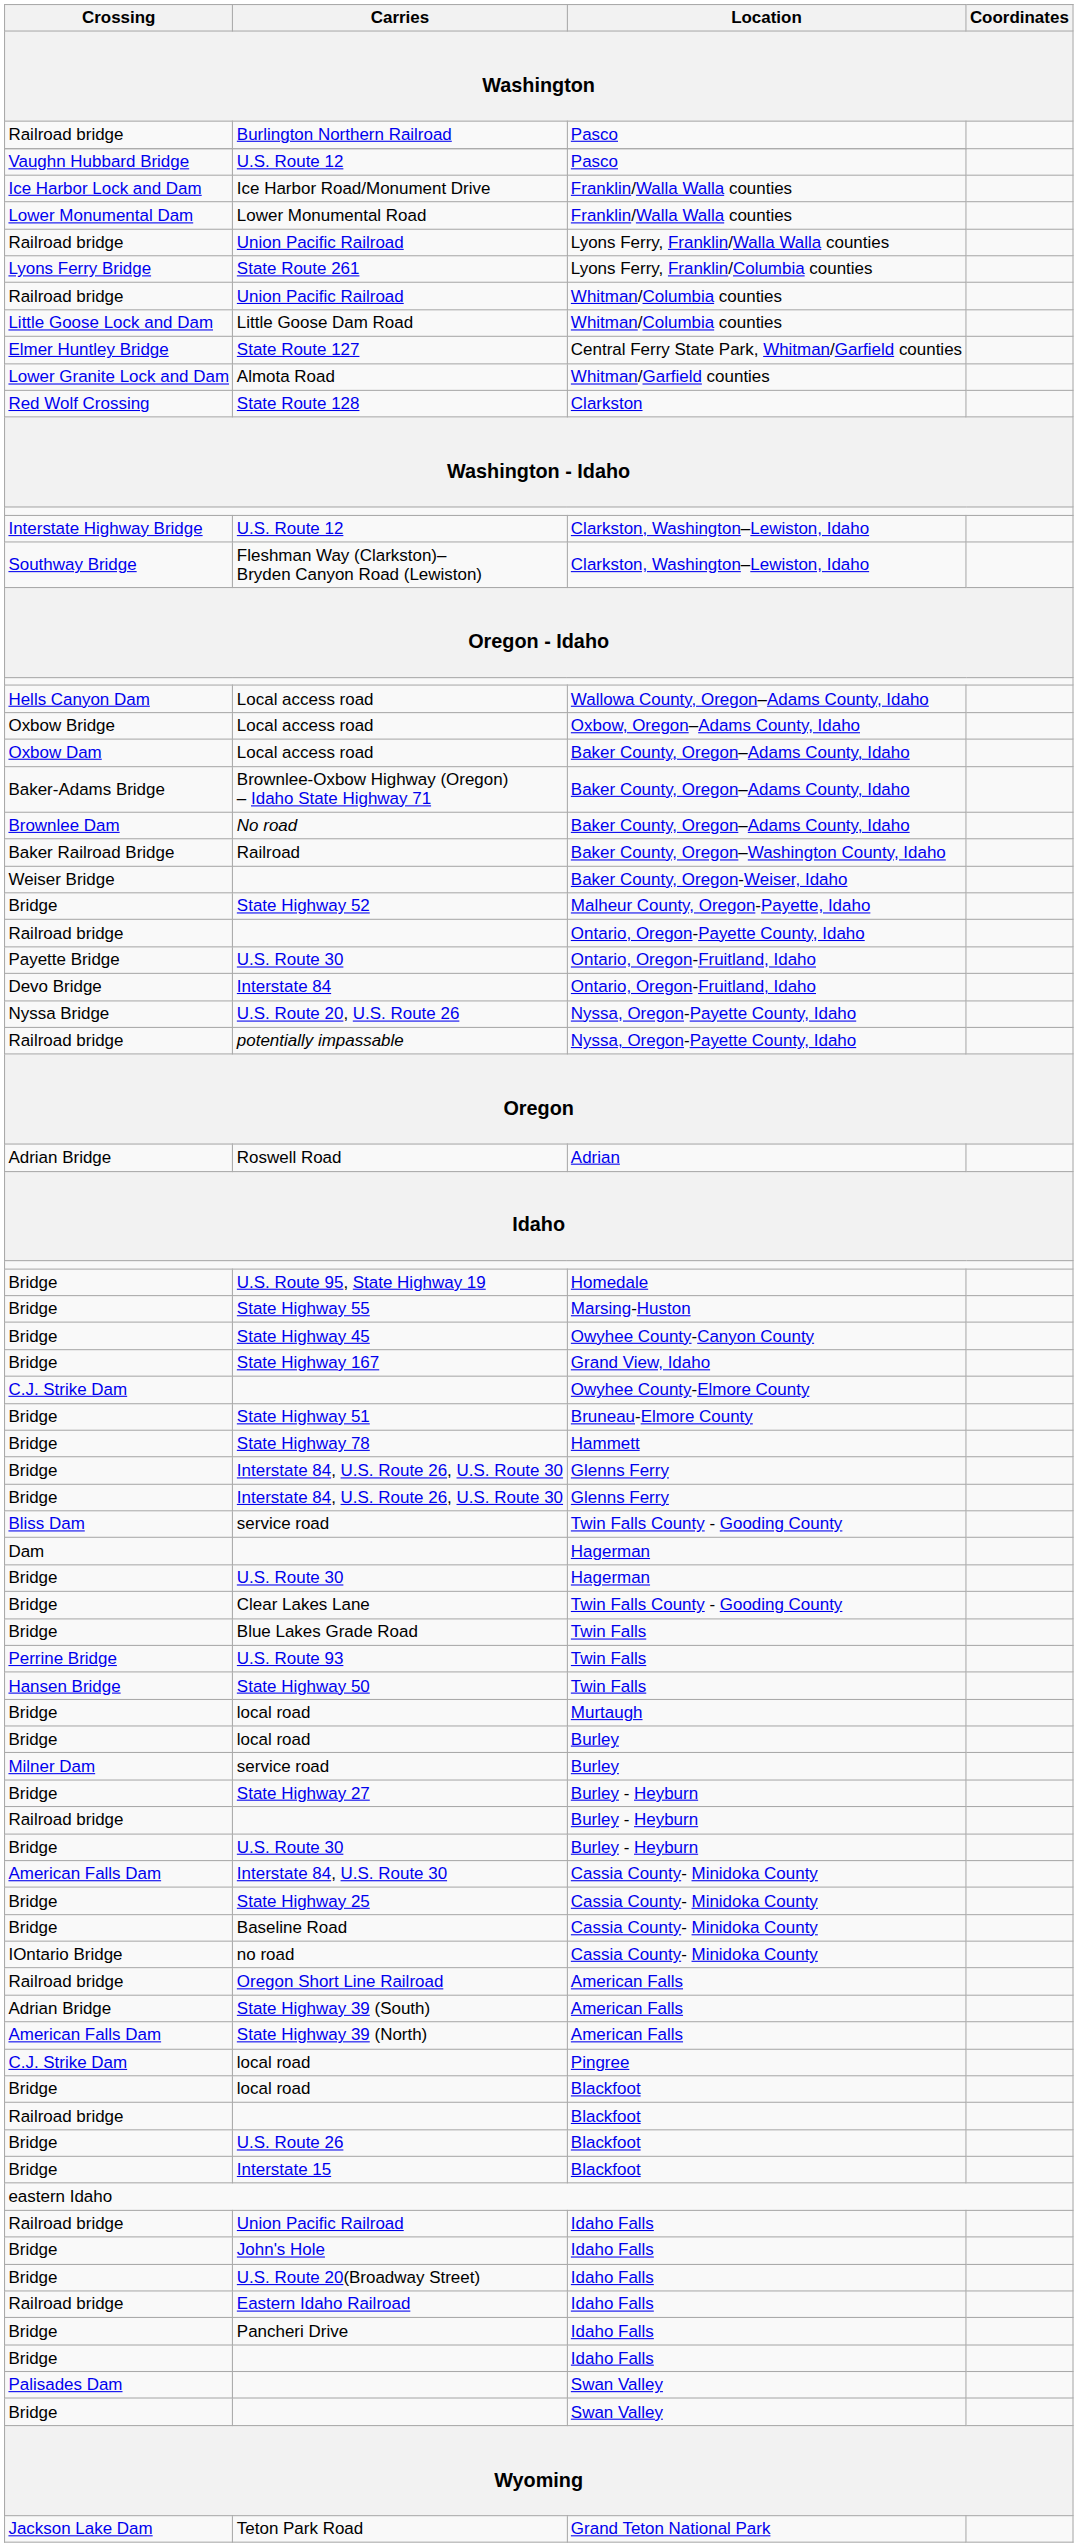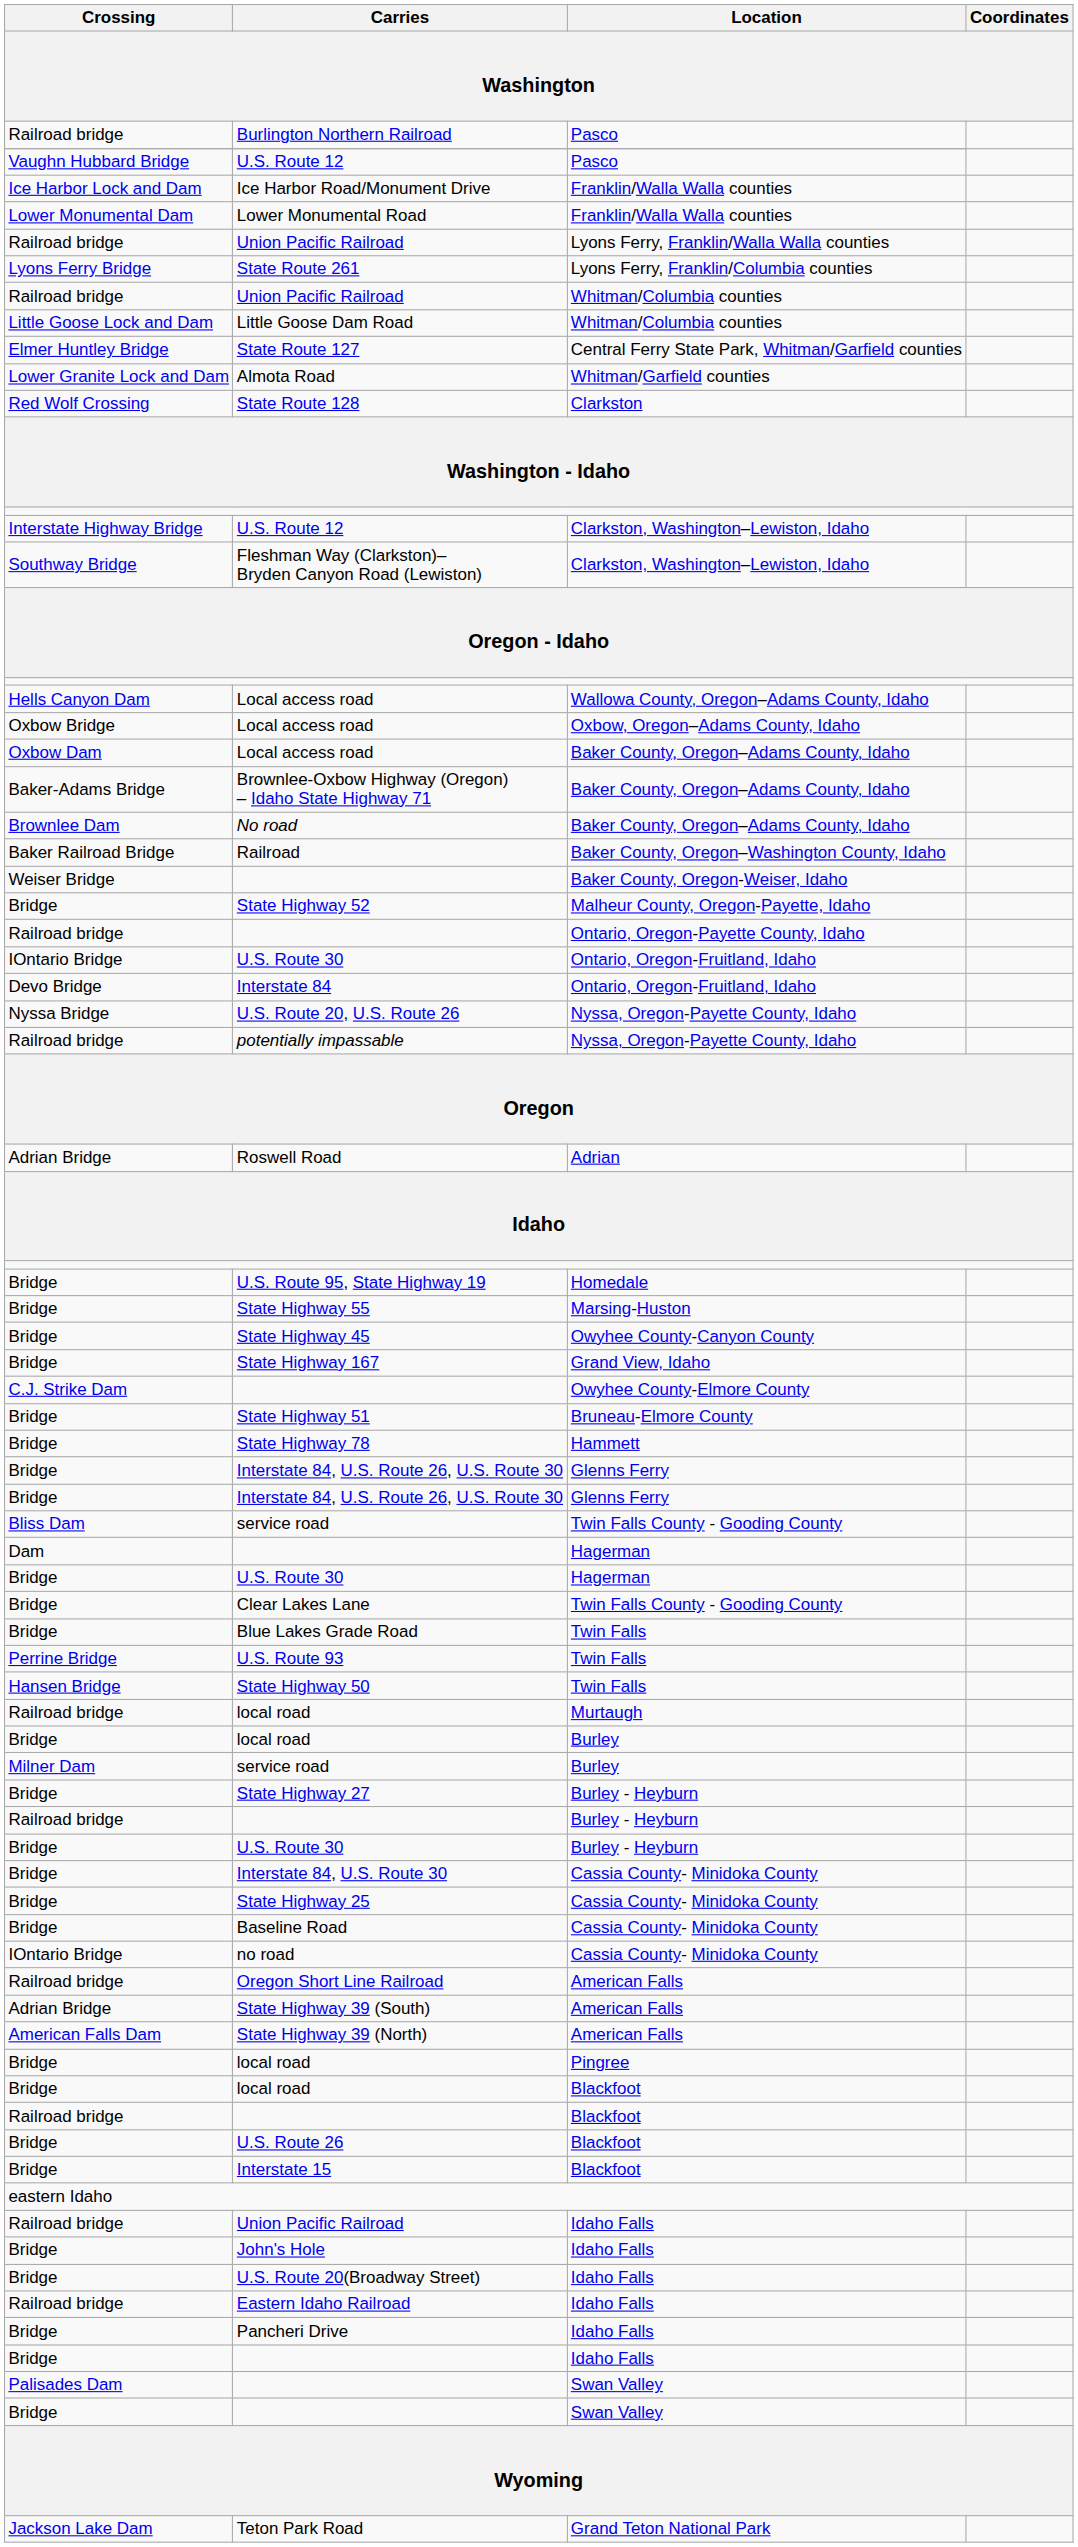(64, 960) Payette Bridge -> (65, 960) IOntario Bridge
(33, 1712) Bridge -> (66, 1712) Railroad bridge
(85, 1873) American Falls Dam -> (33, 1873) Bridge
(68, 2062) C.J. Strike Dam -> (33, 2062) Bridge
